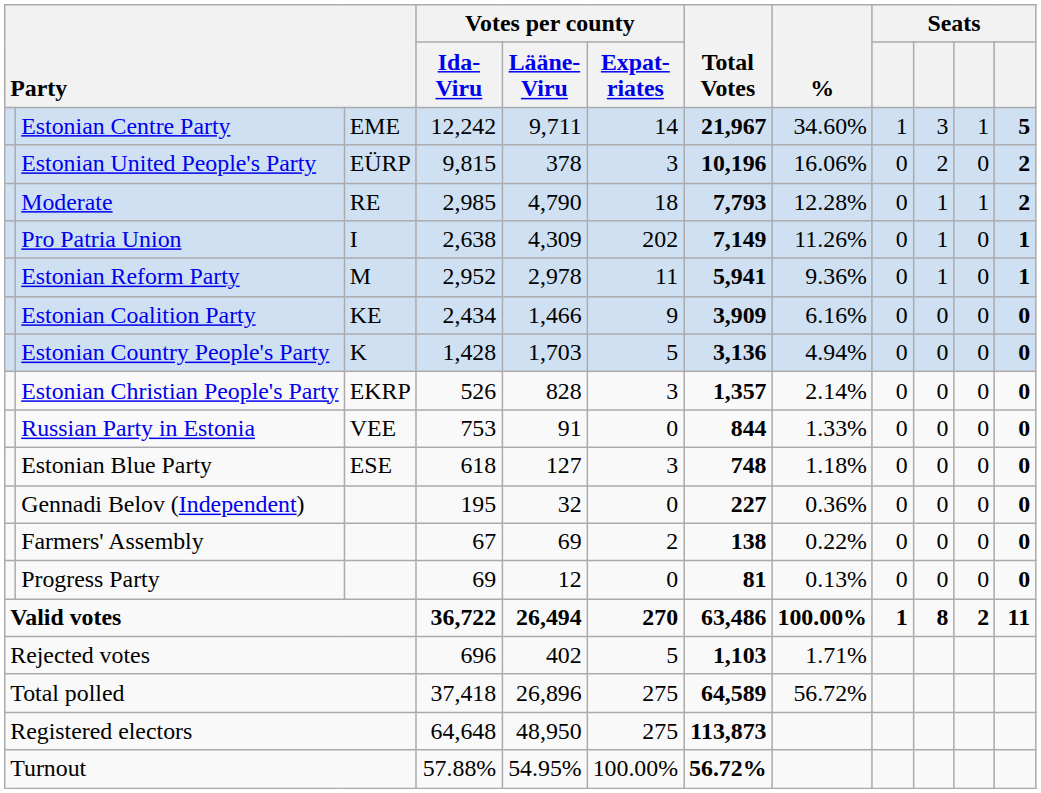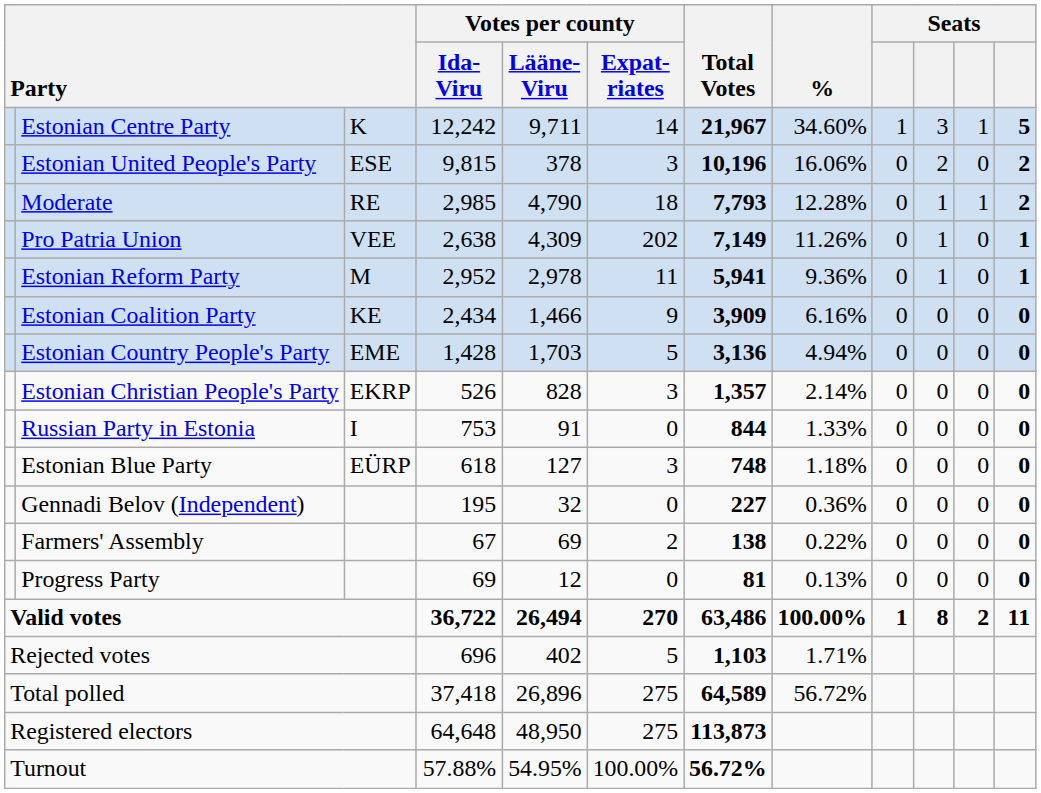(375, 125) EME -> (358, 125) K
(380, 163) EÜRP -> (371, 163) ESE
(354, 239) I -> (373, 239) VEE
(358, 352) K -> (375, 352) EME
(373, 428) VEE -> (354, 428) I
(371, 466) ESE -> (380, 466) EÜRP
